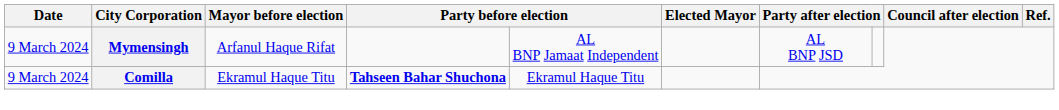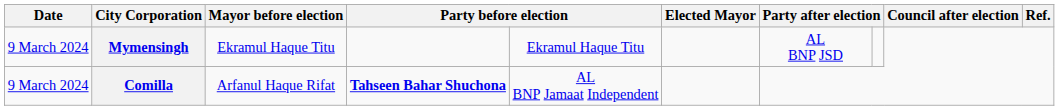(276, 46) Arfanul Haque Rifat -> (276, 46) Ekramul Haque Titu
(585, 46) AL BNP Jamaat Independent -> (585, 46) Ekramul Haque Titu
(276, 77) Ekramul Haque Titu -> (276, 85) Arfanul Haque Rifat
(585, 77) Ekramul Haque Titu -> (585, 85) AL BNP Jamaat Independent
